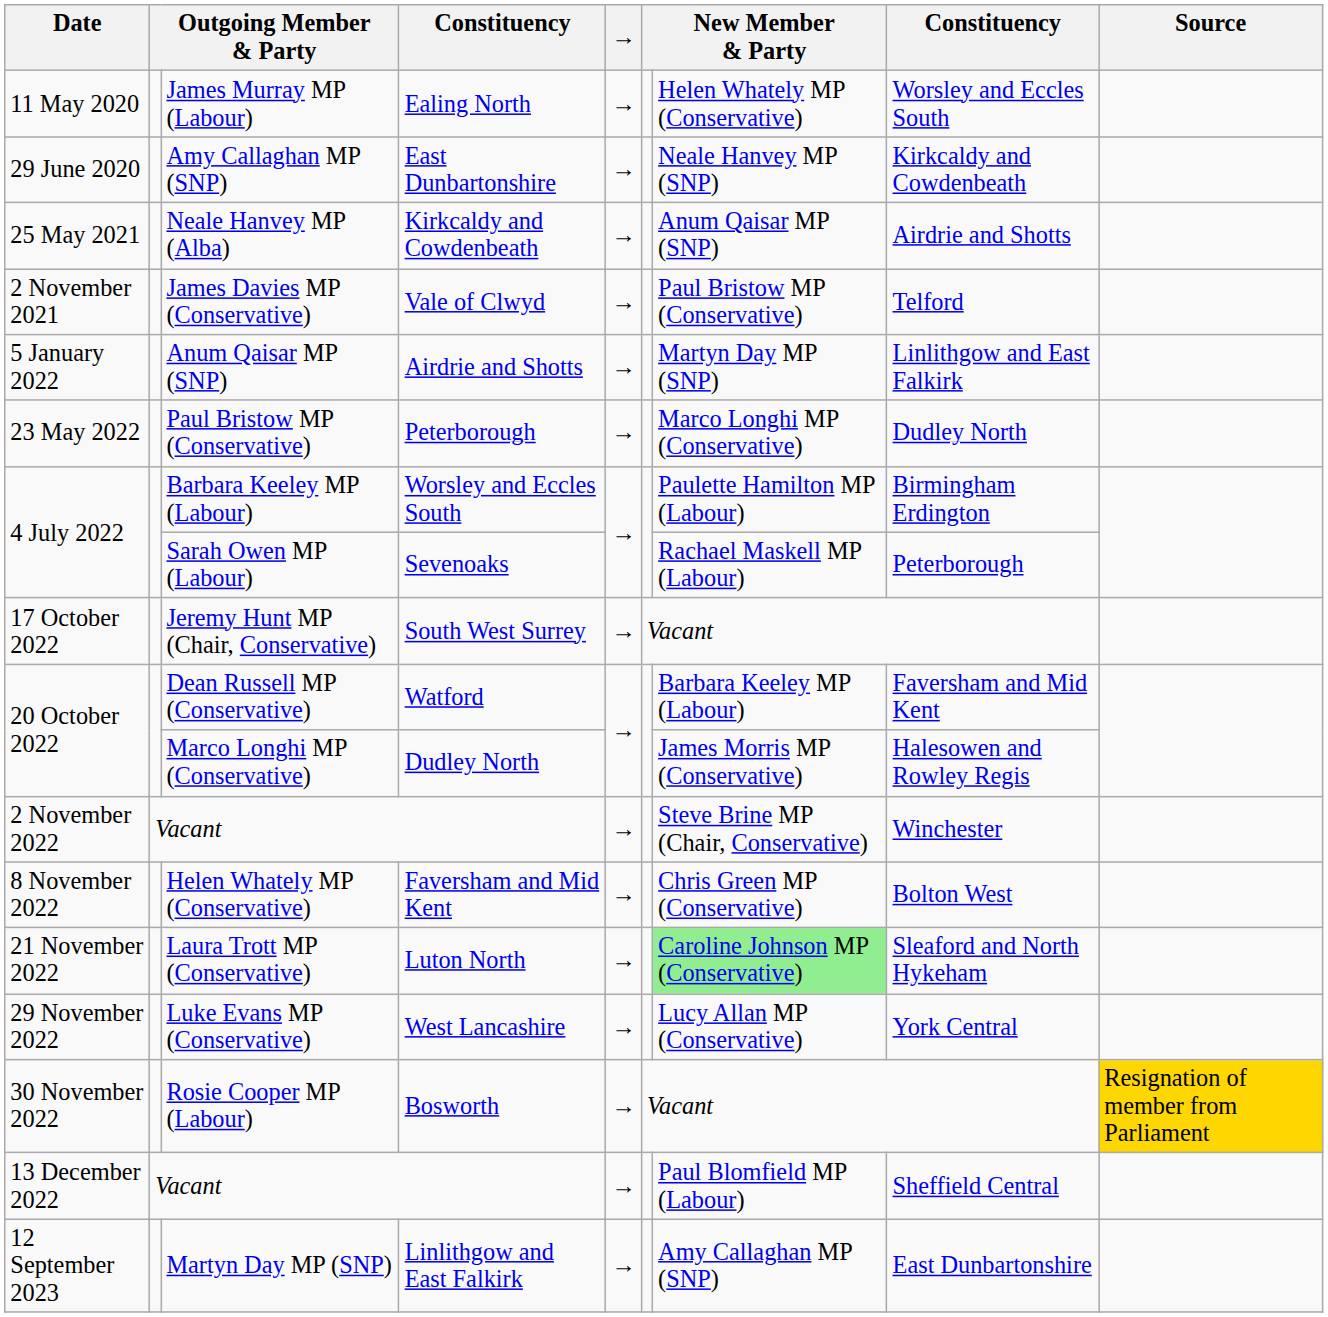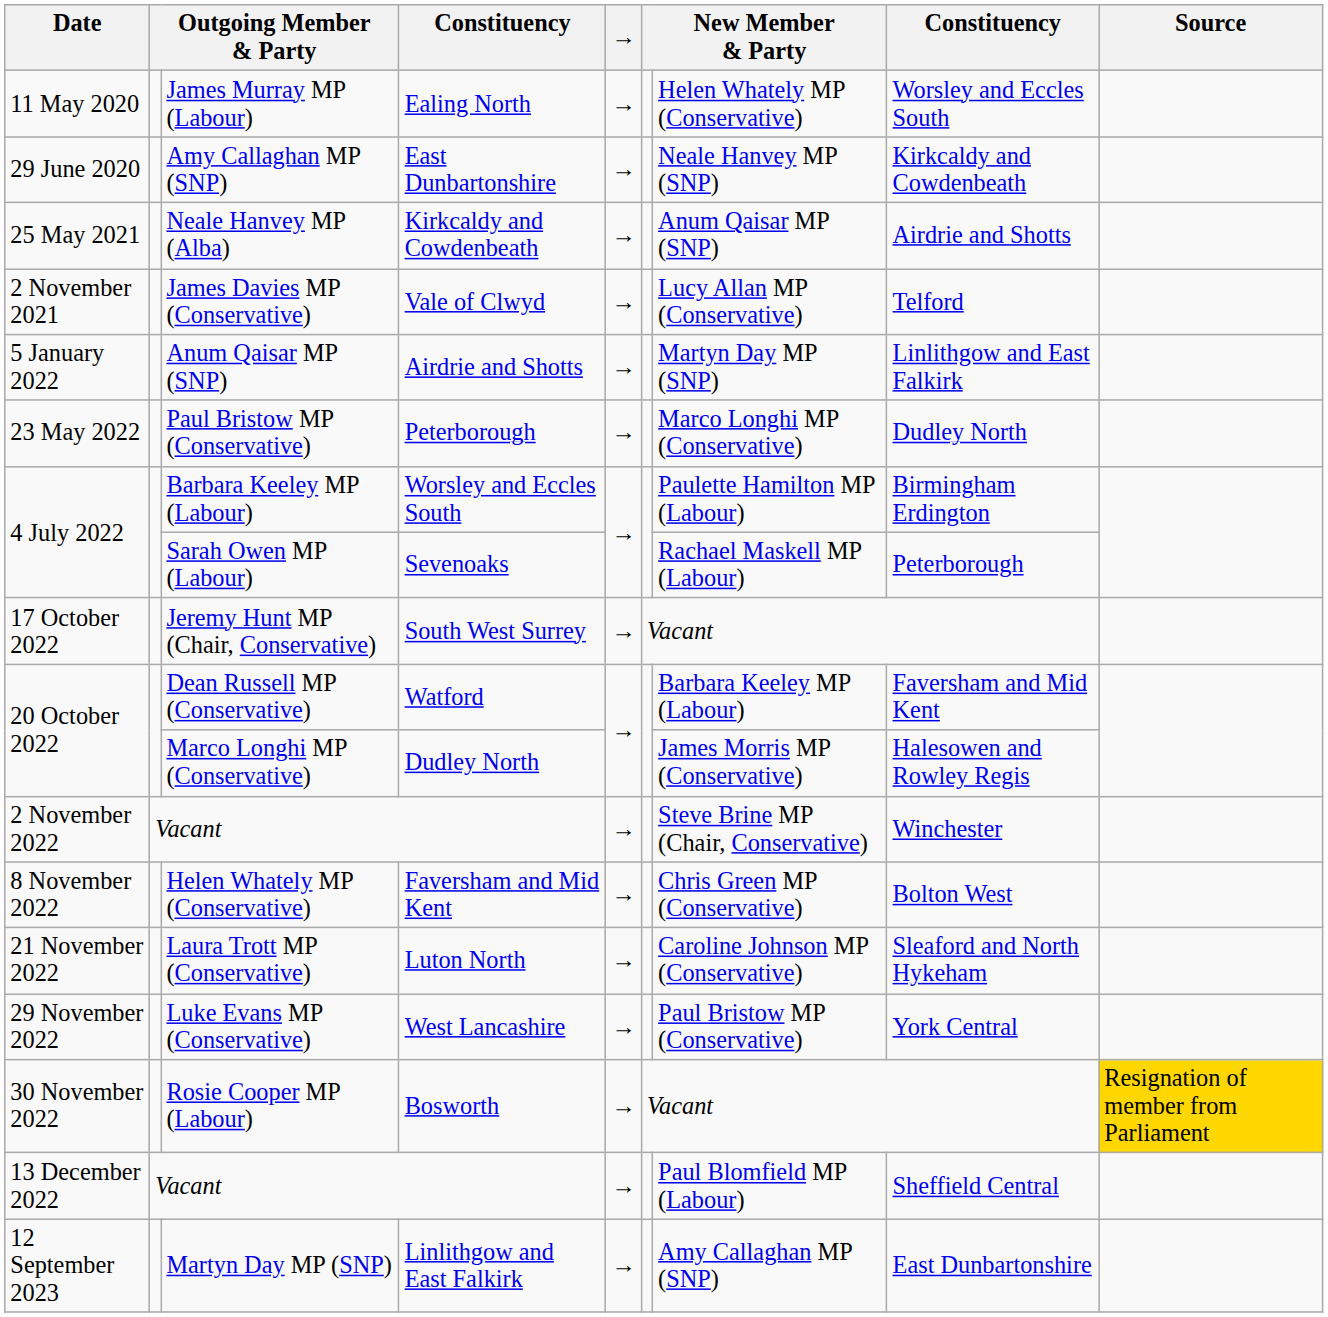(742, 301) Paul Bristow MP (Conservative) -> (733, 301) Lucy Allan MP (Conservative)
(764, 960) lightgreen background -> (764, 960) no background
(733, 1026) Lucy Allan MP (Conservative) -> (742, 1026) Paul Bristow MP (Conservative)
